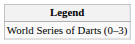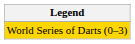(67, 30) no background -> (67, 30) gold background
